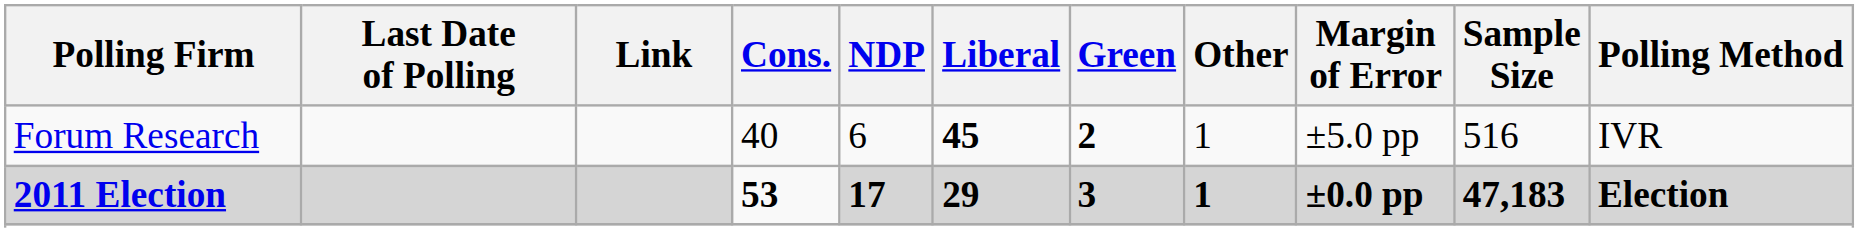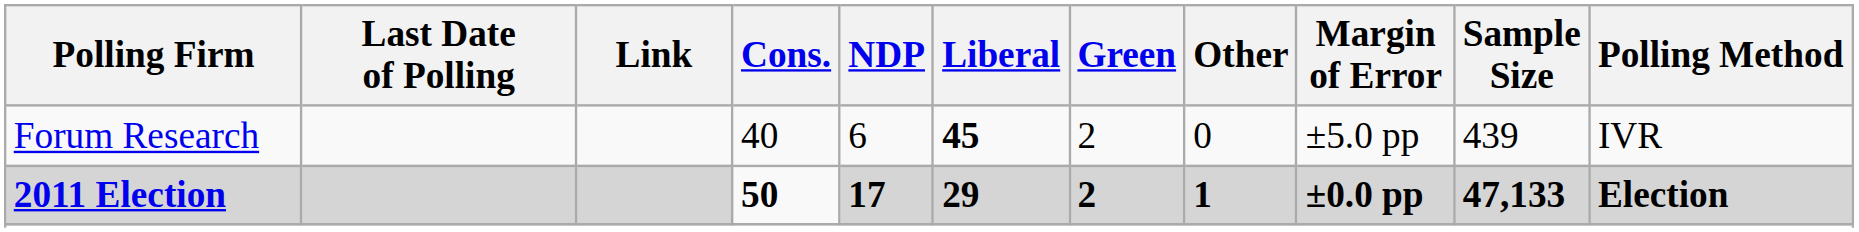(1087, 135) bold -> (1087, 135) normal
(1203, 135) 1 -> (1203, 135) 0
(1491, 135) 516 -> (1491, 135) 439
(760, 194) 53 -> (760, 194) 50
(1087, 194) 3 -> (1087, 194) 2
(1514, 194) 47,183 -> (1514, 194) 47,133
